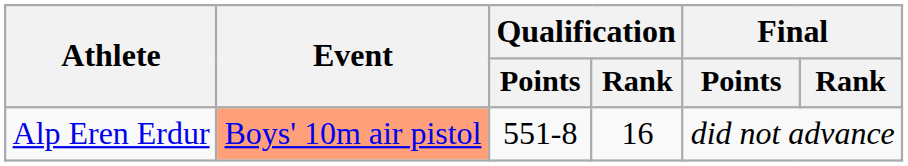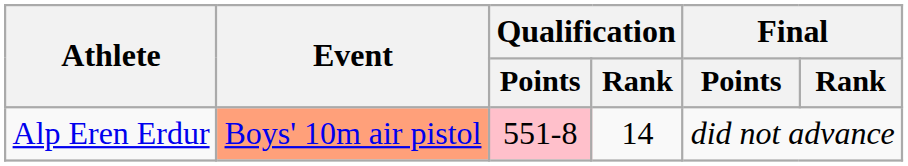(540, 133) no background -> (540, 133) pink background
(637, 133) 16 -> (637, 133) 14
